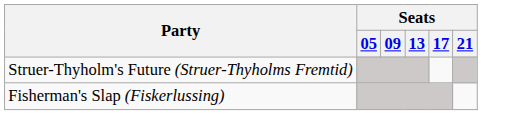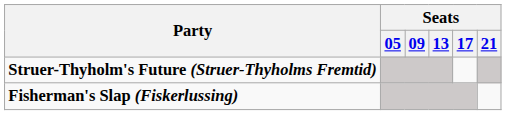(181, 69) normal -> (193, 69) bold
(116, 95) normal -> (123, 95) bold
